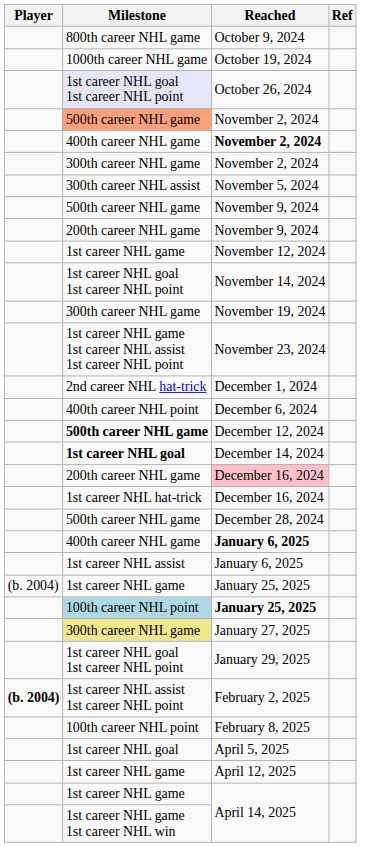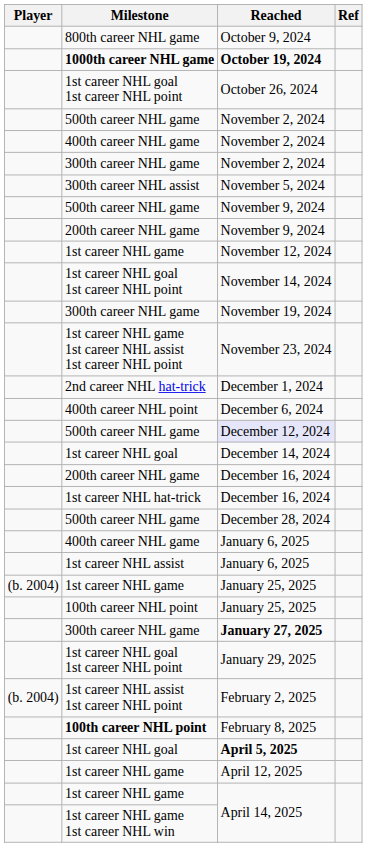(137, 59) normal -> (140, 59) bold
(263, 59) normal -> (271, 59) bold
(125, 89) lavender background -> (124, 89) no background
(133, 119) lightsalmon background -> (132, 119) no background
(268, 141) bold -> (273, 141) normal
(137, 431) bold -> (132, 431) normal
(269, 431) no background -> (275, 431) lavender background
(125, 453) bold -> (121, 453) normal
(269, 475) pink background -> (275, 475) no background
(262, 541) bold -> (265, 541) normal
(132, 608) lightblue background -> (132, 608) no background
(265, 608) bold -> (268, 608) normal
(133, 630) khaki background -> (132, 630) no background
(262, 630) normal -> (271, 630) bold
(34, 697) bold -> (33, 697) normal
(132, 727) normal -> (136, 727) bold
(252, 749) normal -> (259, 749) bold
